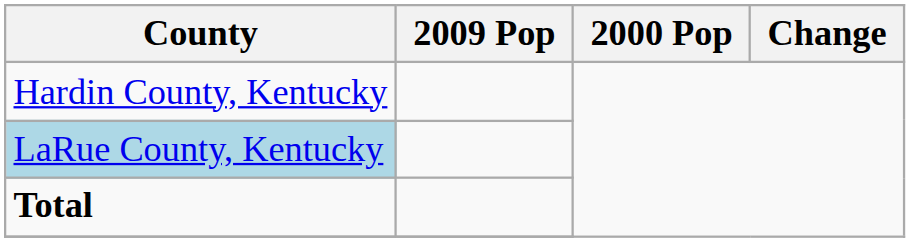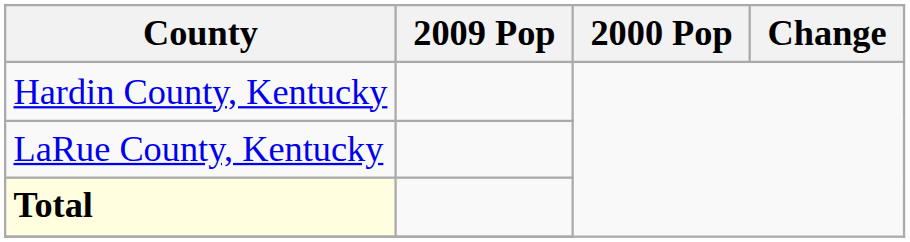(198, 148) lightblue background -> (198, 148) no background
(53, 206) no background -> (53, 206) lightyellow background
